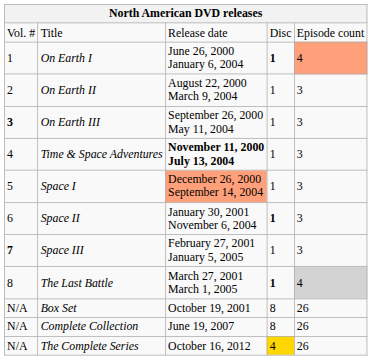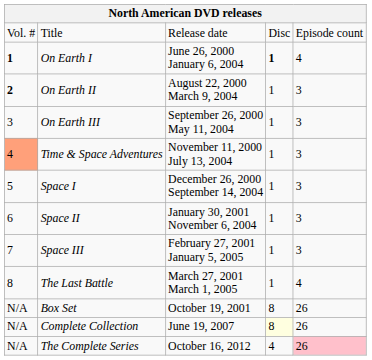(10, 58) normal -> (10, 58) bold
(300, 58) lightsalmon background -> (299, 58) no background
(10, 90) normal -> (10, 90) bold
(10, 122) bold -> (10, 122) normal
(10, 154) no background -> (10, 154) lightsalmon background
(216, 154) bold -> (215, 154) normal
(216, 186) lightsalmon background -> (216, 186) no background
(273, 218) bold -> (272, 218) normal
(10, 250) bold -> (10, 250) normal
(273, 282) bold -> (272, 282) normal
(300, 282) lightgrey background -> (299, 282) no background
(273, 327) no background -> (272, 327) lightyellow background
(273, 345) gold background -> (272, 345) no background
(303, 345) no background -> (302, 345) pink background
